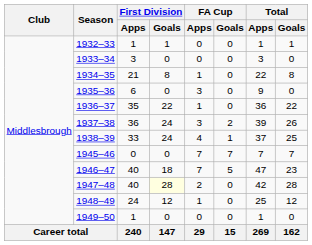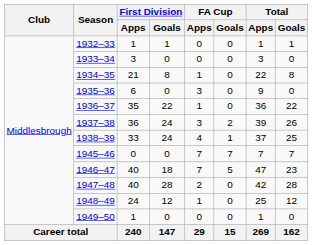(167, 185) lightyellow background -> (167, 185) no background
